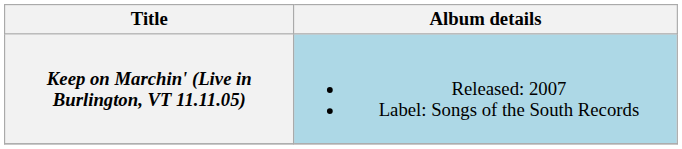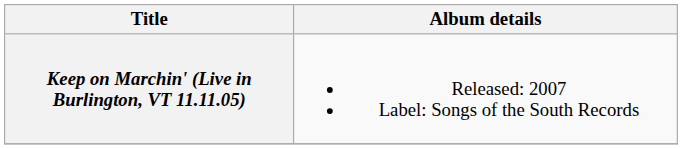(486, 99) lightblue background -> (486, 99) no background
